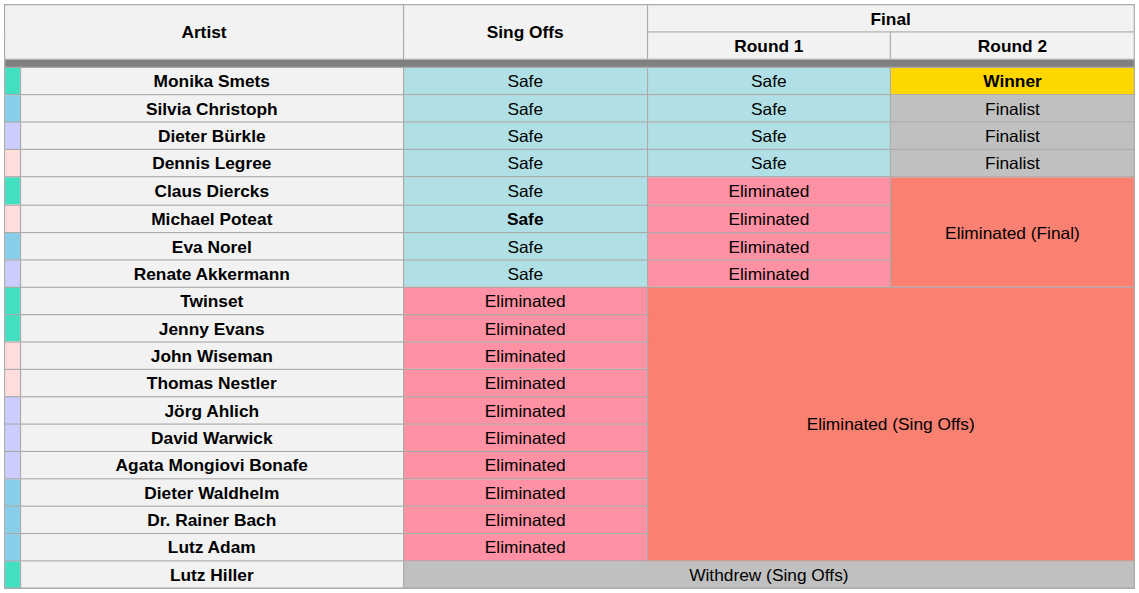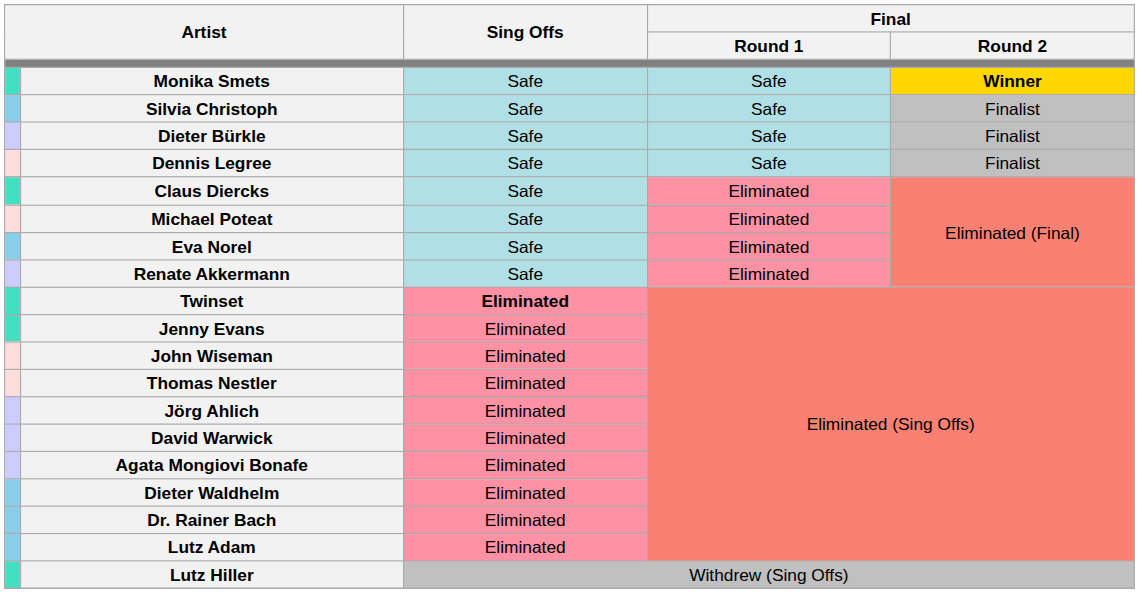(525, 219) bold -> (525, 219) normal
(525, 301) normal -> (525, 301) bold
